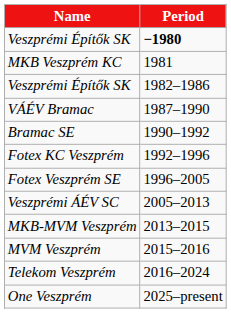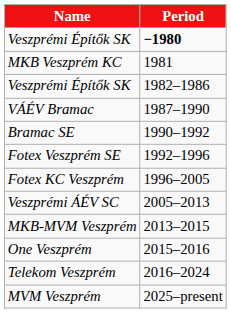(66, 156) Fotex KC Veszprém -> (64, 156) Fotex Veszprém SE
(64, 179) Fotex Veszprém SE -> (66, 179) Fotex KC Veszprém
(54, 249) MVM Veszprém -> (50, 249) One Veszprém
(50, 296) One Veszprém -> (54, 296) MVM Veszprém
